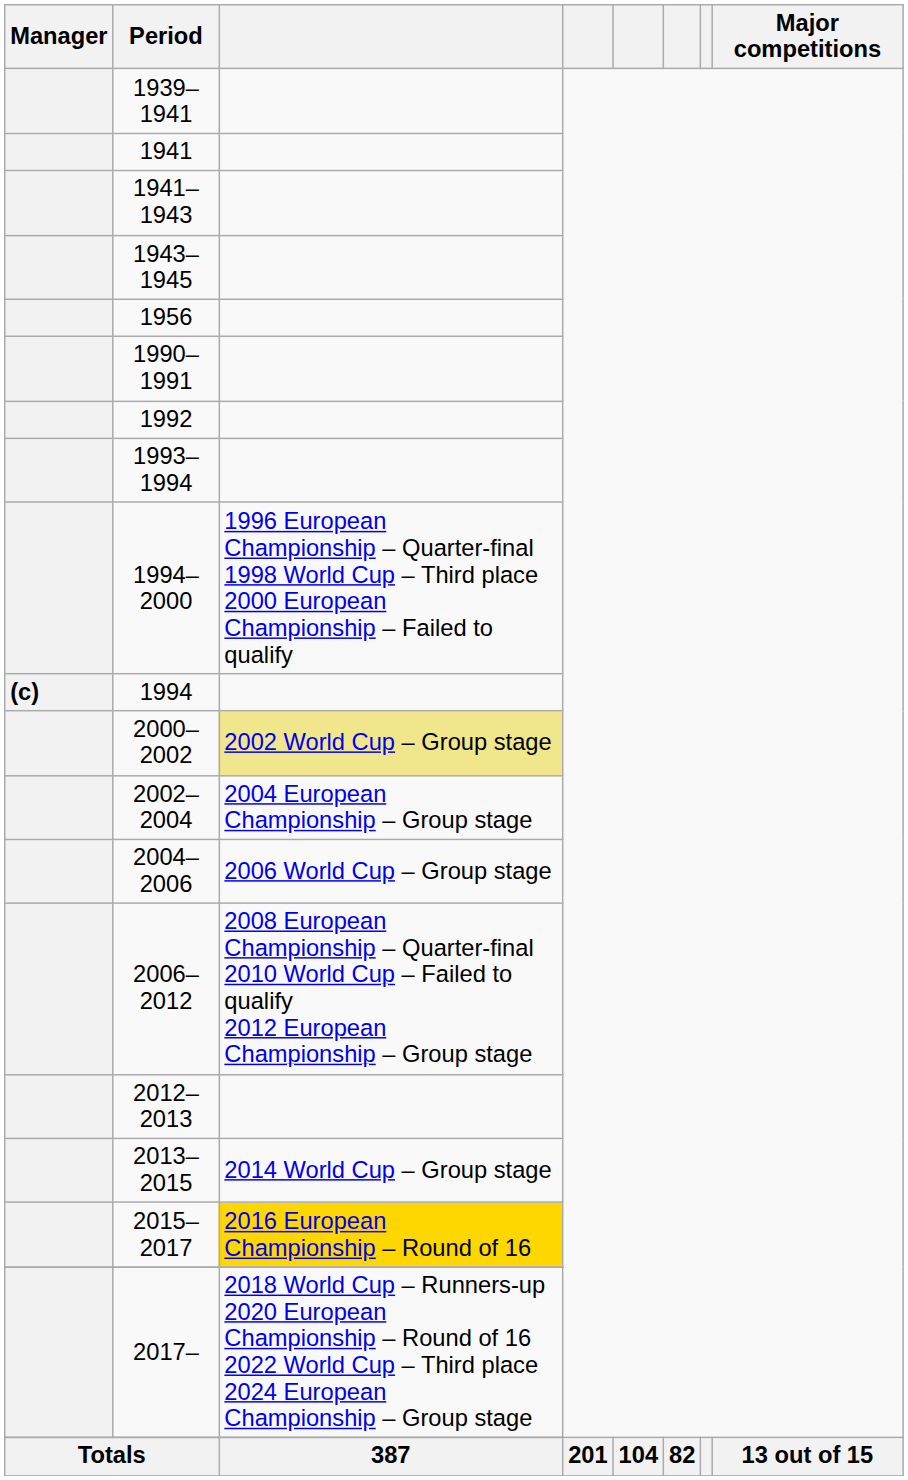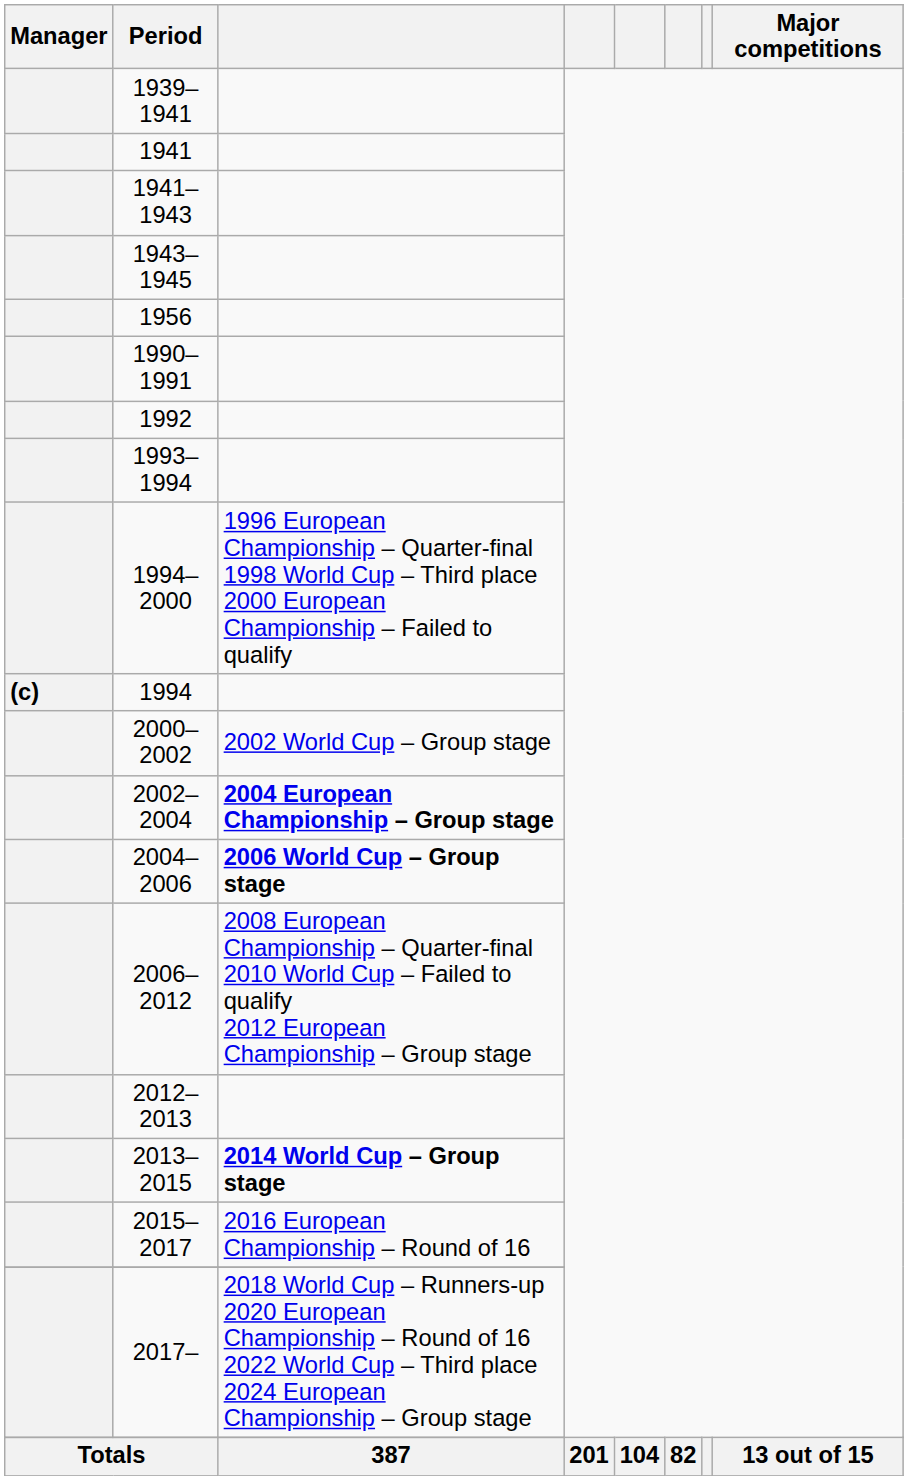(388, 742) khaki background -> (387, 742) no background
(378, 806) normal -> (389, 806) bold
(388, 871) normal -> (362, 871) bold
(388, 1170) normal -> (362, 1170) bold
(378, 1234) gold background -> (377, 1234) no background
